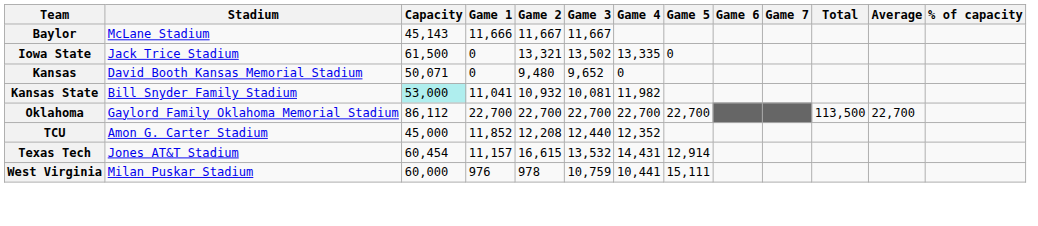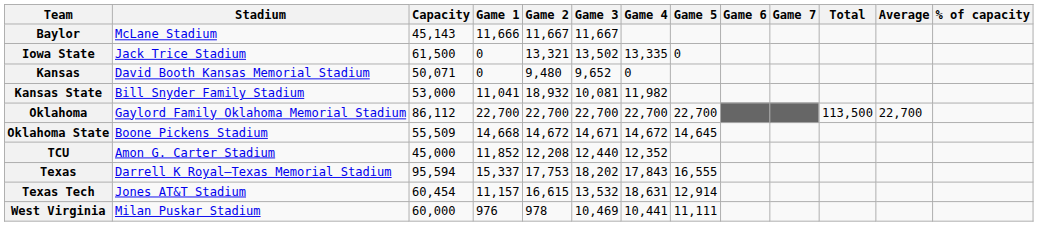(426, 93) paleturquoise background -> (434, 93) no background
(540, 93) 10,932 -> (547, 93) 18,932
+ row: (58, 133)
+ row: (58, 172)
(639, 152) 14,431 -> (646, 192) 18,631
(589, 172) 10,759 -> (597, 211) 10,469
(688, 172) 15,111 -> (695, 211) 11,111
